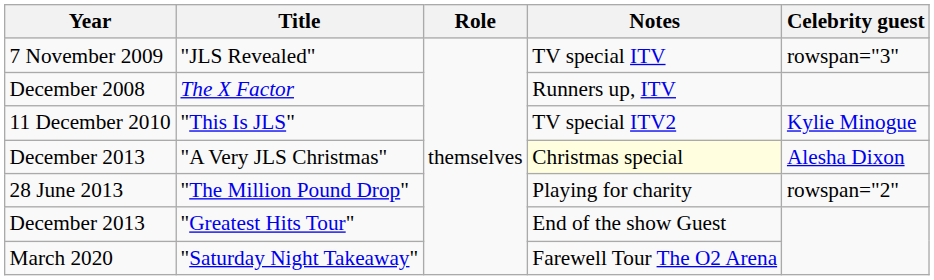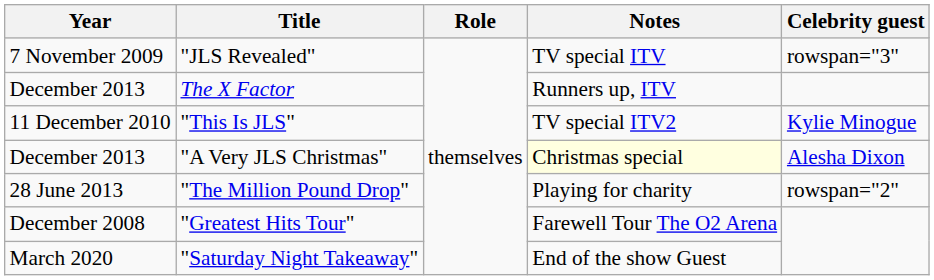(77, 88) December 2008 -> (77, 88) December 2013
(77, 223) December 2013 -> (77, 223) December 2008
(629, 223) End of the show Guest -> (655, 223) Farewell Tour The O2 Arena
(655, 257) Farewell Tour The O2 Arena -> (629, 257) End of the show Guest
